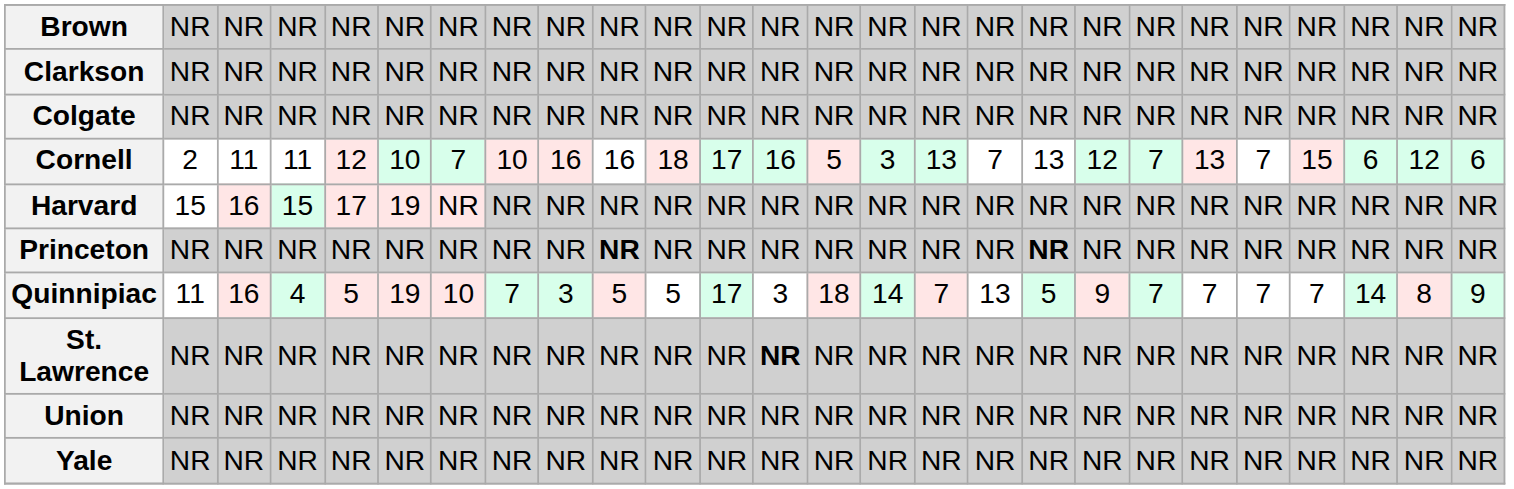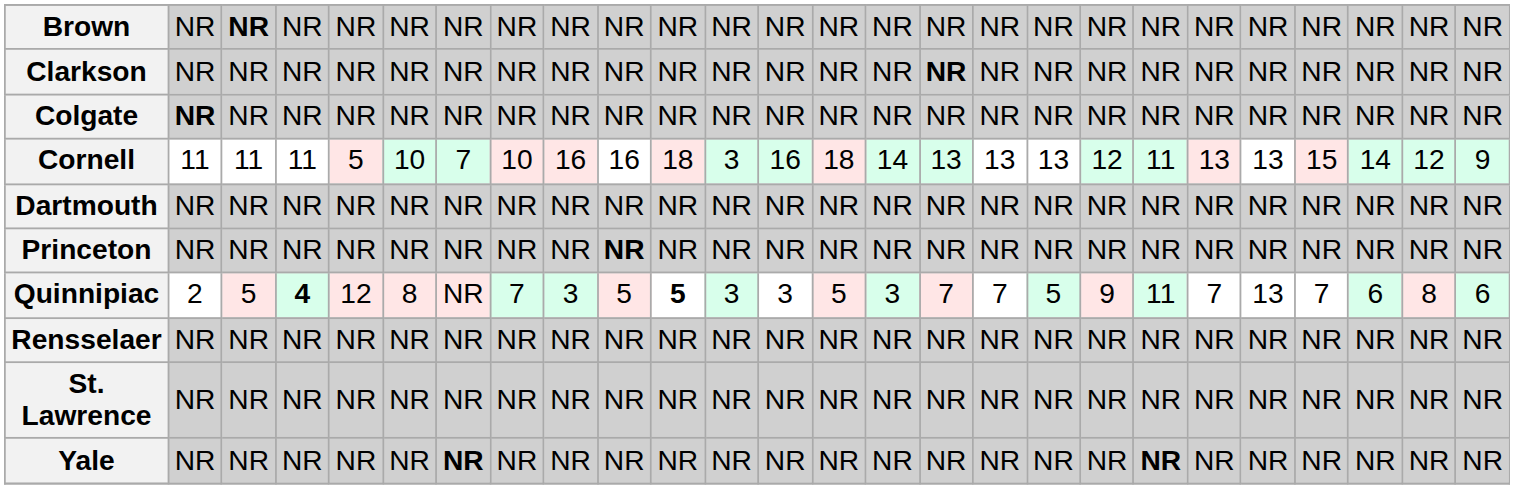(244, 26) normal -> (249, 26) bold
(941, 71) normal -> (946, 71) bold
(190, 116) normal -> (195, 116) bold
(190, 160) 2 -> (195, 160) 11
(351, 160) 12 -> (356, 160) 5
(727, 160) 17 -> (731, 160) 3
(834, 160) 5 -> (839, 160) 18
(888, 160) 3 -> (892, 160) 14
(995, 160) 7 -> (1000, 160) 13
(1156, 160) 7 -> (1161, 160) 11
(1263, 160) 7 -> (1268, 160) 13
(1371, 160) 6 -> (1375, 160) 14
(1478, 160) 6 -> (1483, 160) 9
+ row: (87, 205)
- row: (84, 205)
(1049, 250) bold -> (1053, 250) normal
(190, 294) 11 -> (195, 294) 2
(244, 294) 16 -> (249, 294) 5
(297, 294) normal -> (302, 294) bold
(351, 294) 5 -> (356, 294) 12
(405, 294) 19 -> (410, 294) 8
(458, 294) 10 -> (463, 294) NR
(673, 294) normal -> (678, 294) bold
(727, 294) 17 -> (731, 294) 3
(834, 294) 18 -> (839, 294) 5
(888, 294) 14 -> (892, 294) 3
(995, 294) 13 -> (1000, 294) 7
(1156, 294) 7 -> (1161, 294) 11
(1263, 294) 7 -> (1268, 294) 13
(1371, 294) 14 -> (1375, 294) 6
(1478, 294) 9 -> (1483, 294) 6
+ row: (87, 339)
(780, 355) bold -> (785, 399) normal
- row: (84, 415)
(458, 460) normal -> (463, 460) bold
(1156, 460) normal -> (1161, 460) bold
